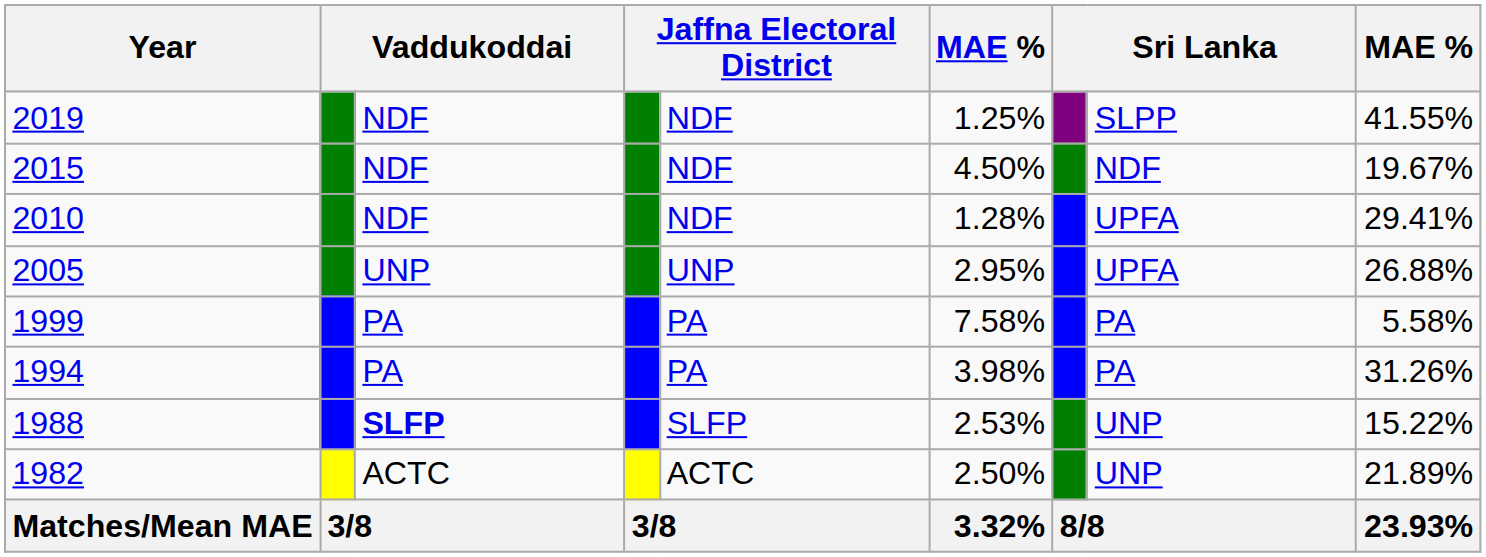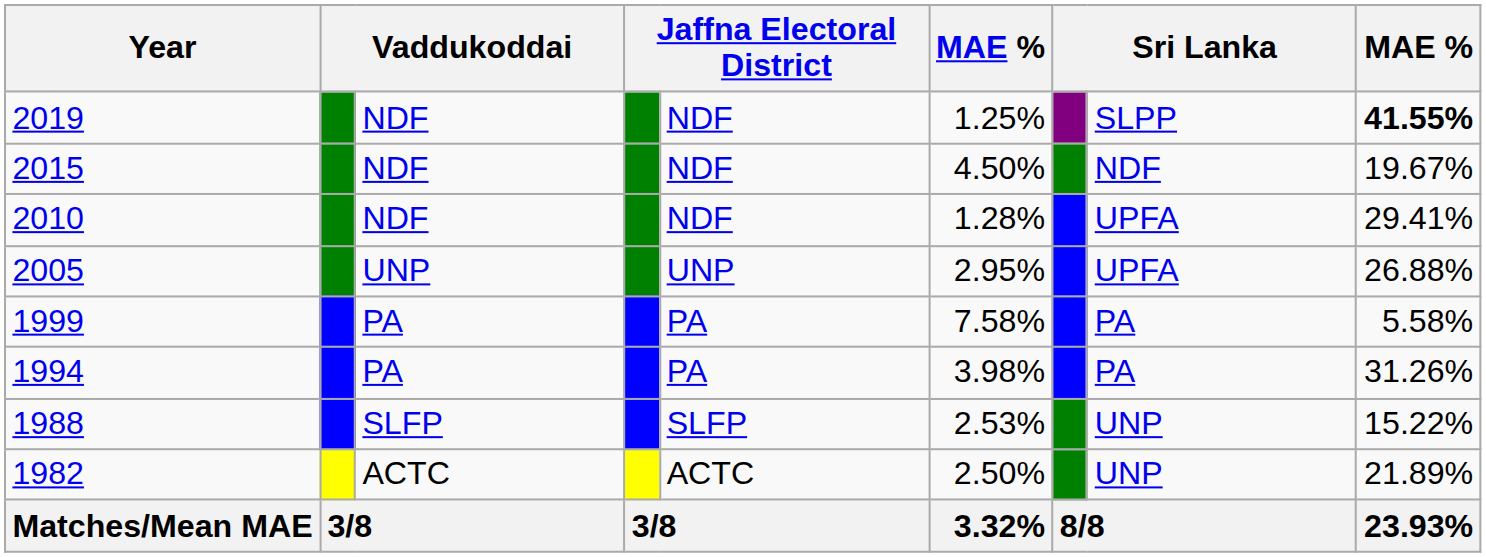(1419, 117) normal -> (1419, 117) bold
(404, 423) bold -> (403, 423) normal
